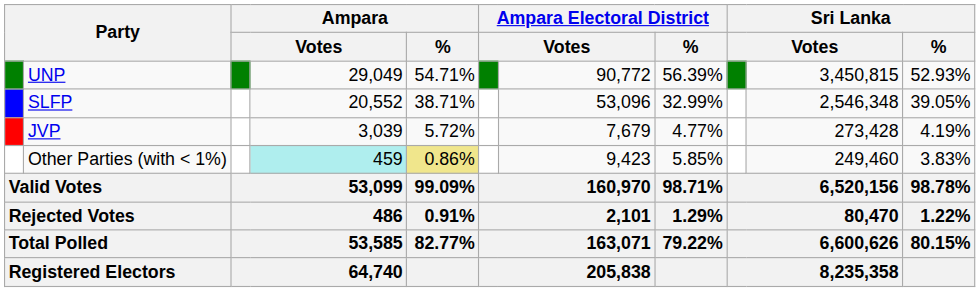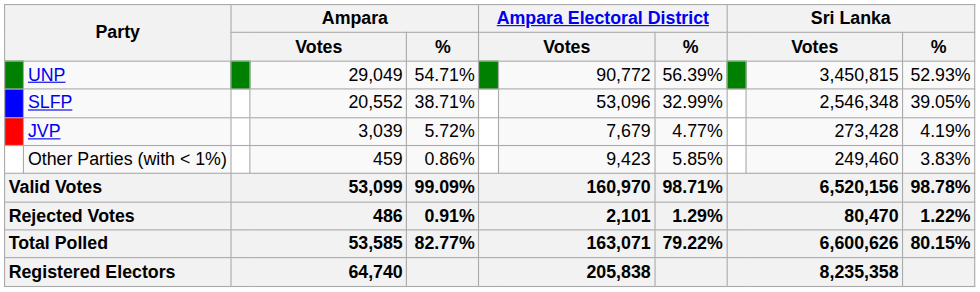(388, 159) paleturquoise background -> (388, 159) no background
(450, 159) khaki background -> (450, 159) no background
